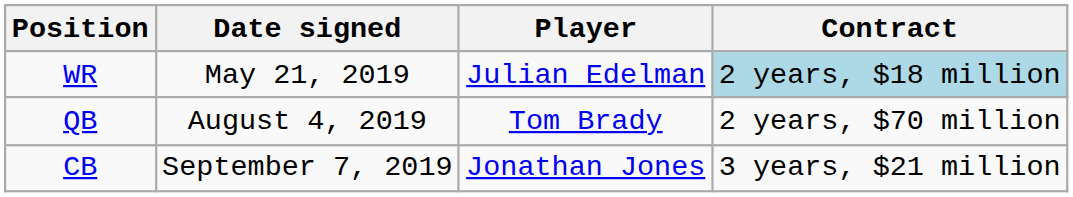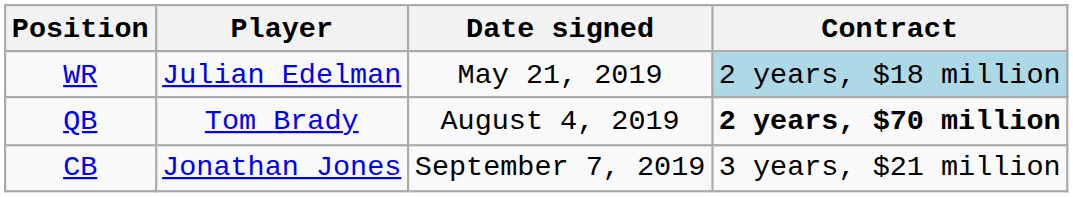columns swapped: (586, 28) <-> (307, 28)
(890, 121) normal -> (890, 121) bold
